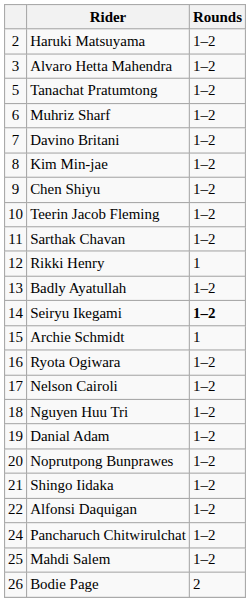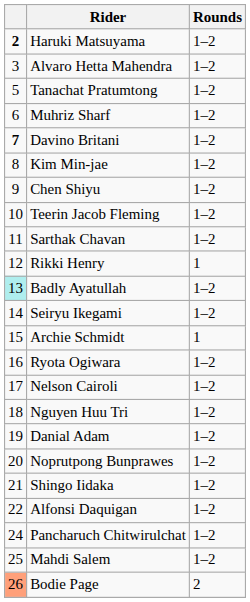(16, 41) normal -> (16, 41) bold
(16, 139) normal -> (16, 139) bold
(16, 287) no background -> (16, 287) paleturquoise background
(204, 312) bold -> (204, 312) normal
(16, 584) no background -> (16, 584) lightsalmon background
